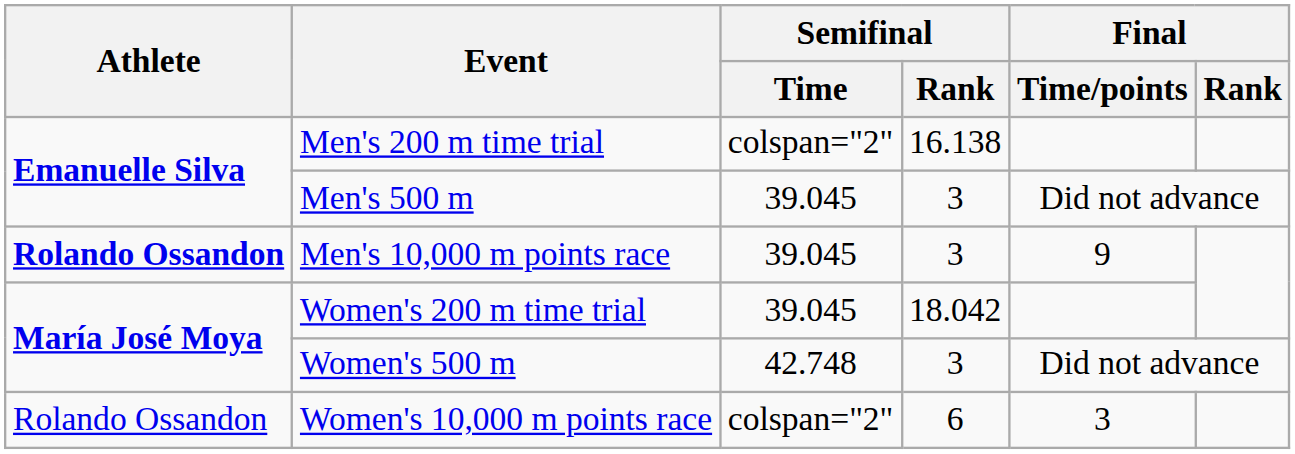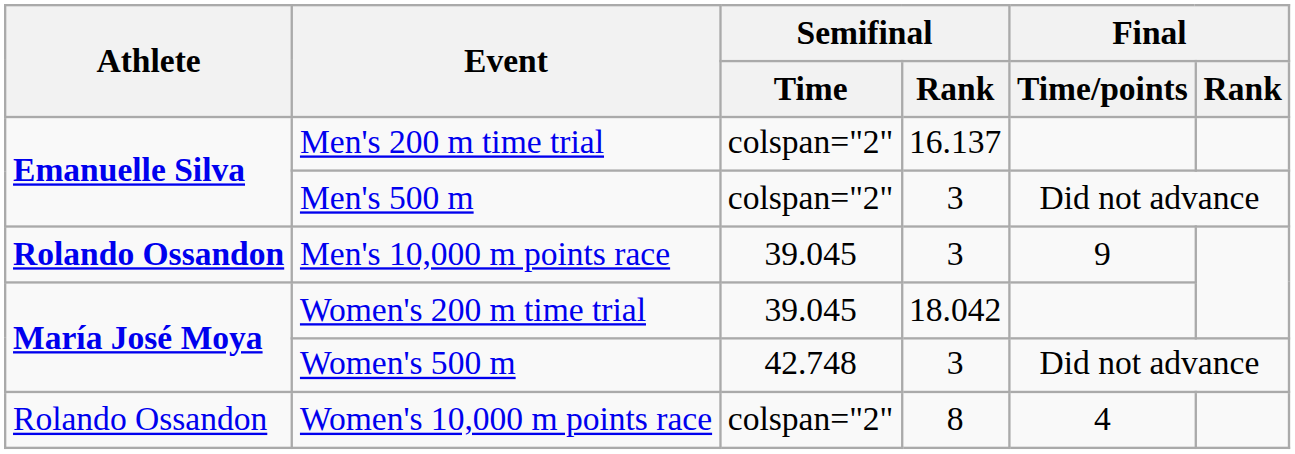(955, 143) 16.138 -> (955, 143) 16.137
(811, 198) 39.045 -> (811, 198) colspan="2"
(955, 419) 6 -> (955, 419) 8
(1102, 419) 3 -> (1102, 419) 4
